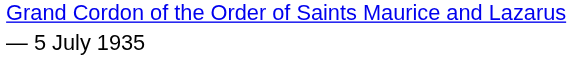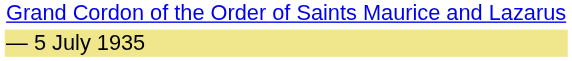(76, 43) no background -> (76, 43) khaki background
